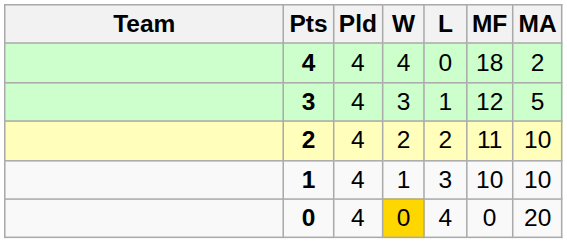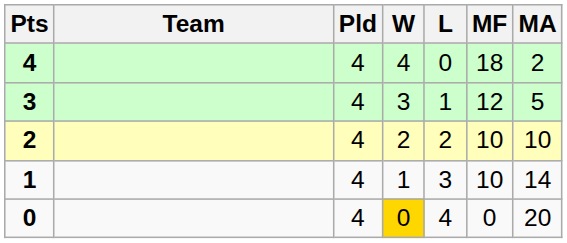columns swapped: (144, 23) <-> (308, 23)
(490, 140) 11 -> (490, 140) 10
(538, 179) 10 -> (538, 179) 14
